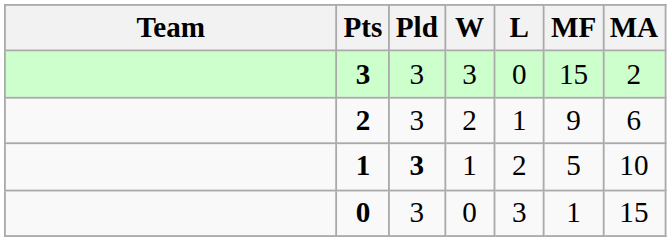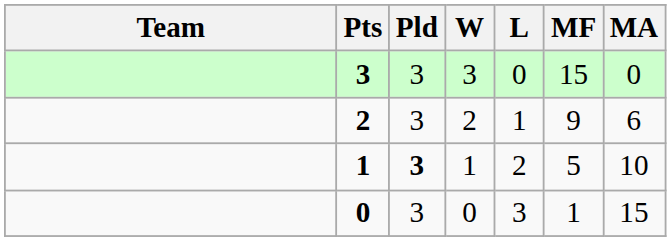(634, 73) 2 -> (634, 73) 0
